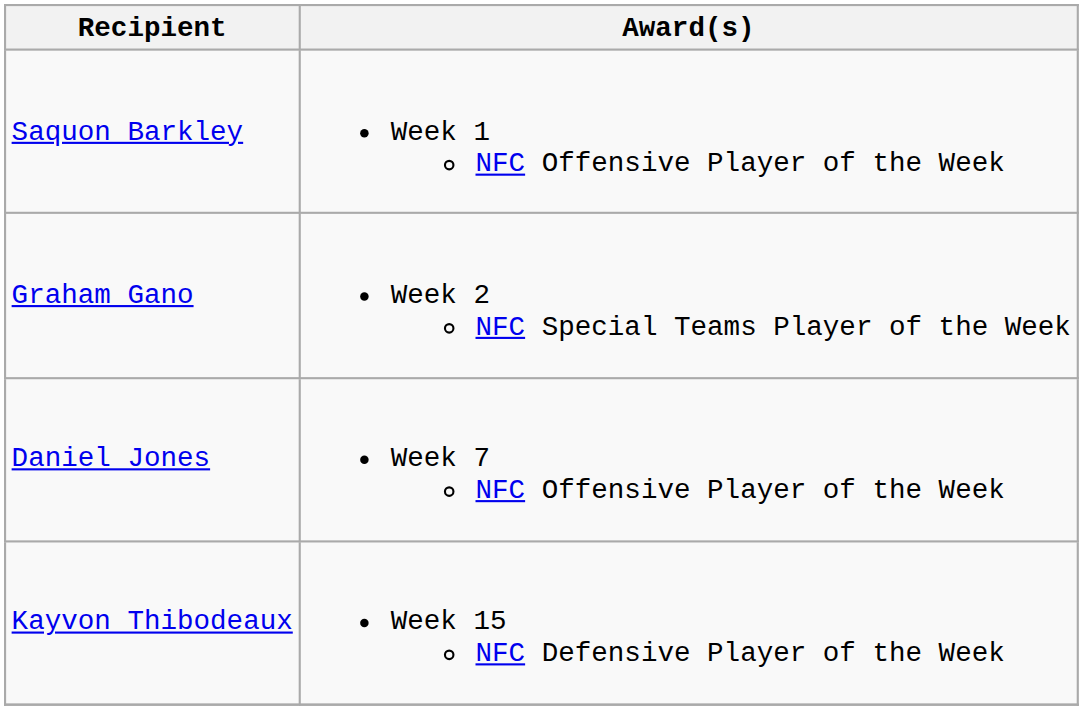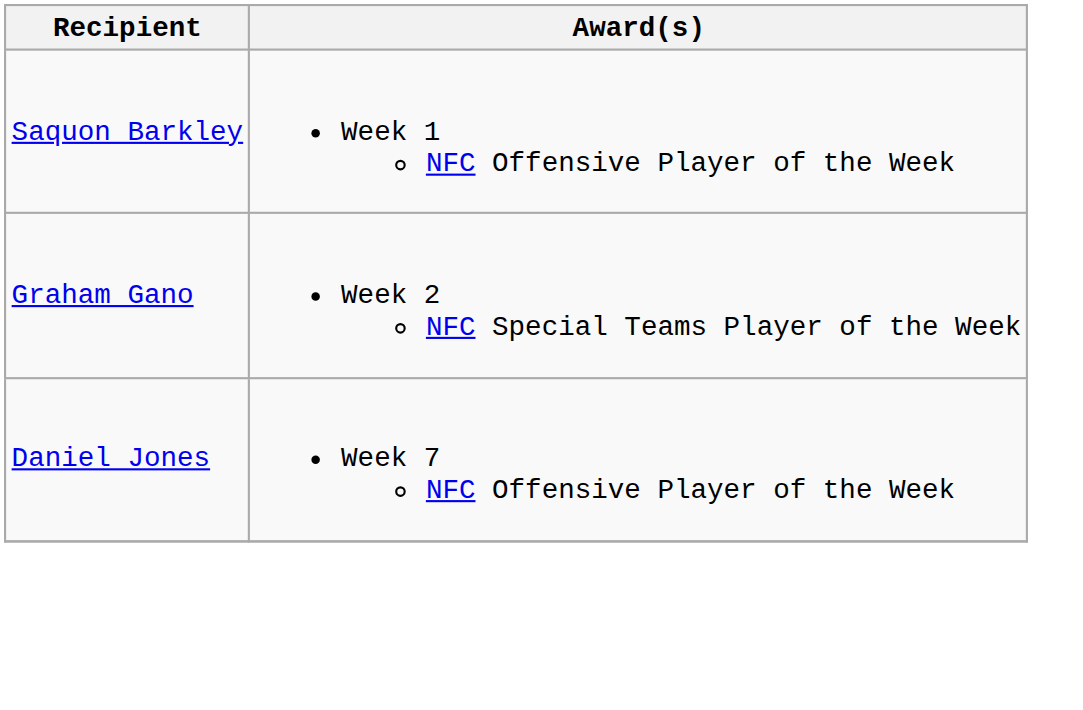- row: (152, 623)
